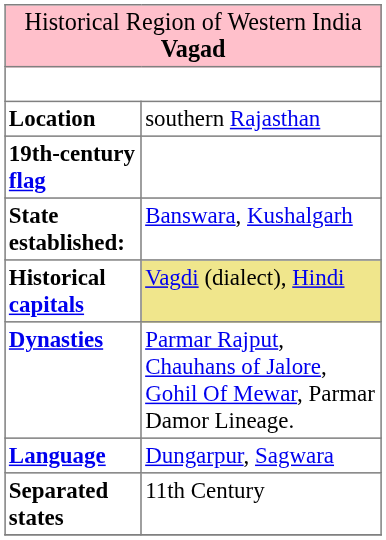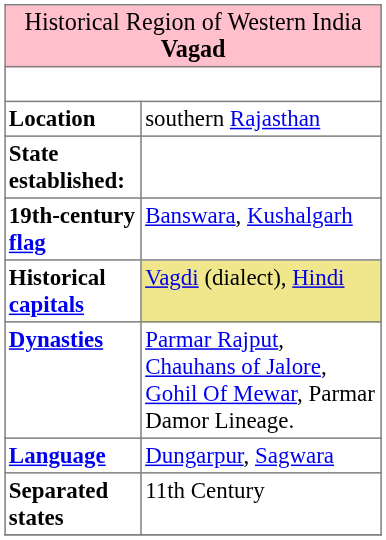(72, 166) 19th-century flag -> (67, 166) State established:
(67, 228) State established: -> (72, 228) 19th-century flag
